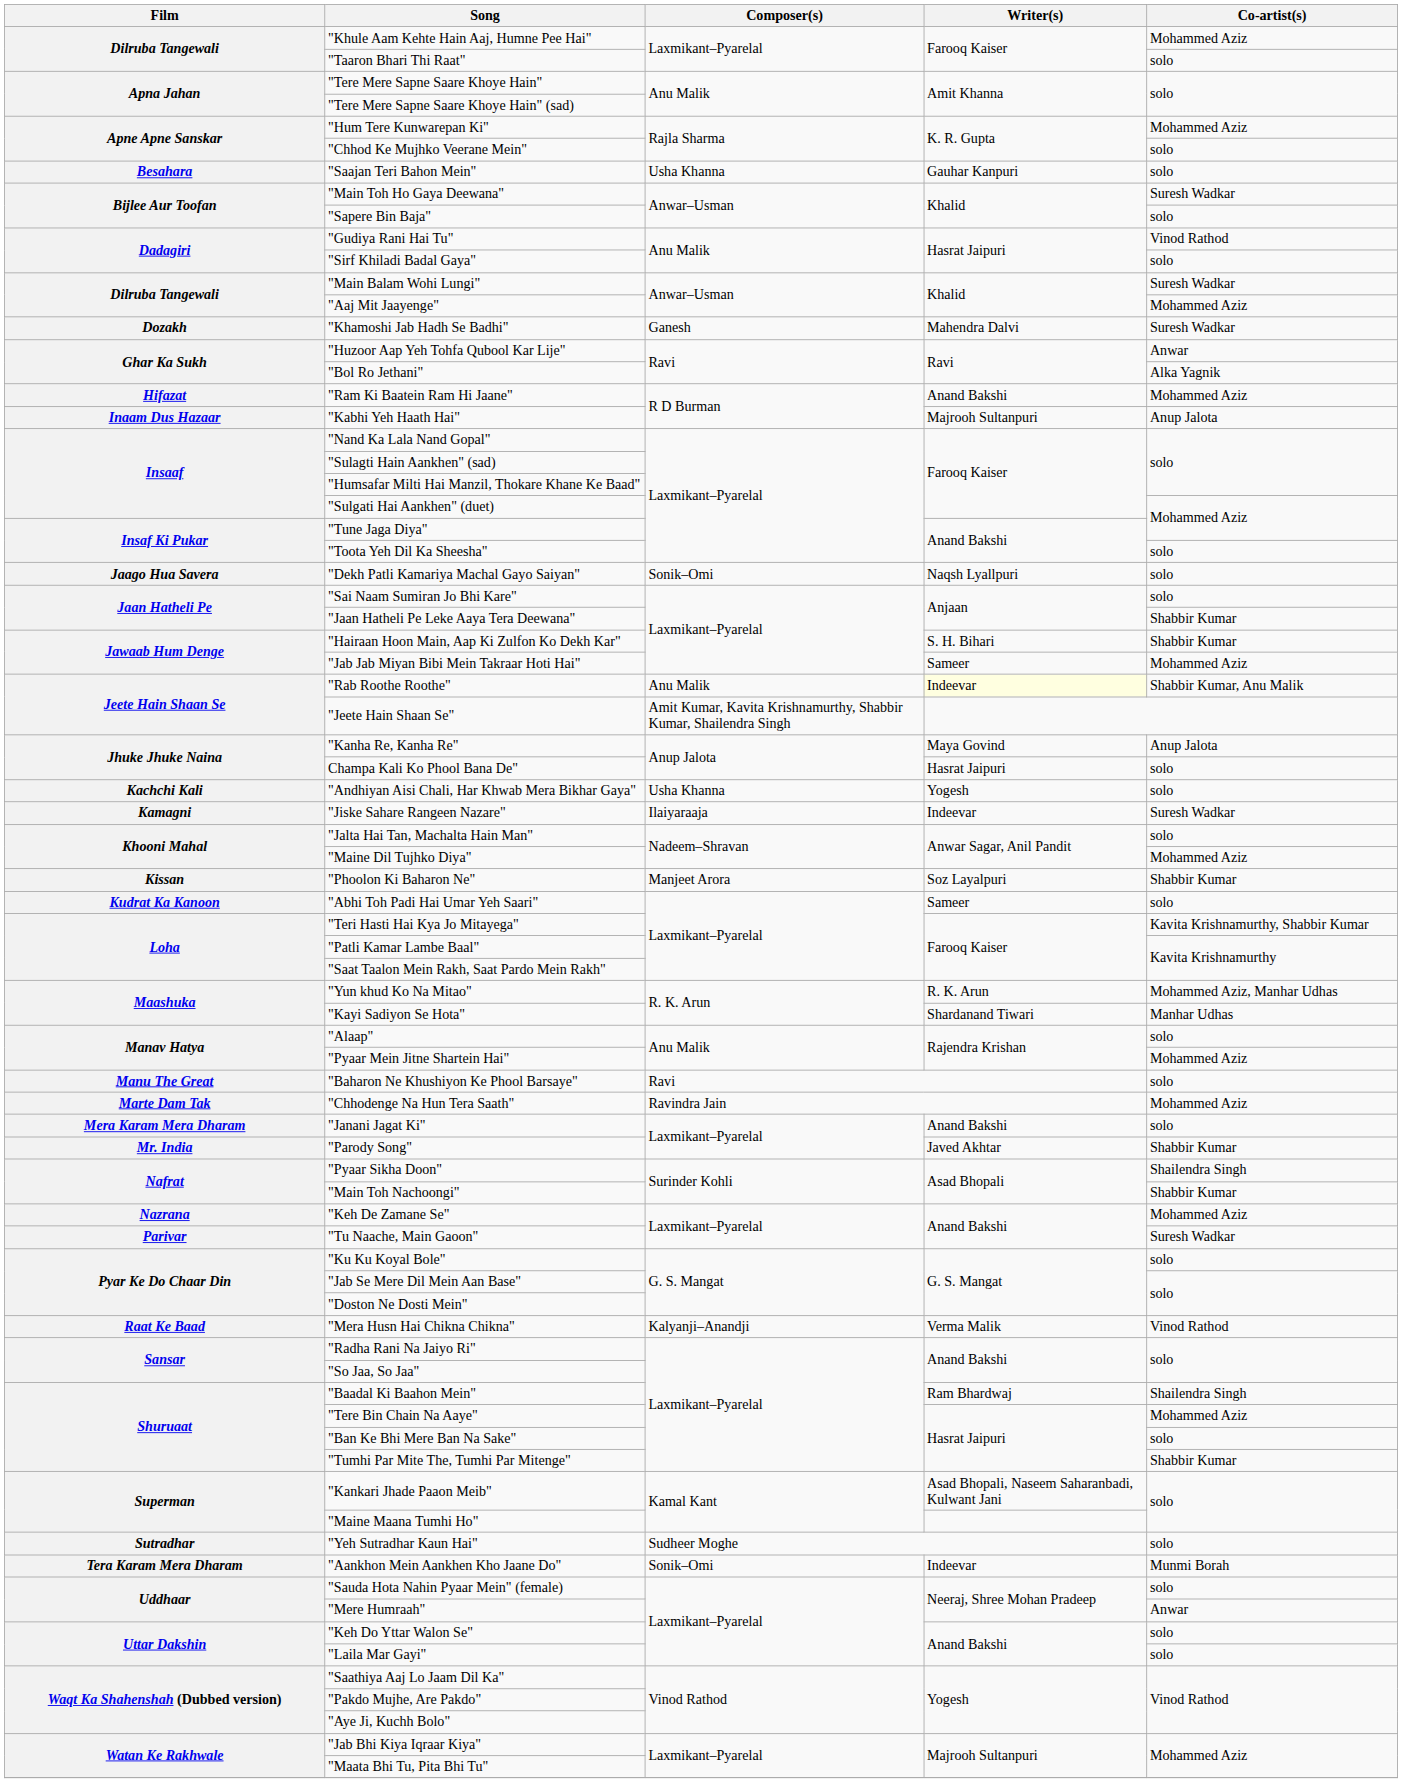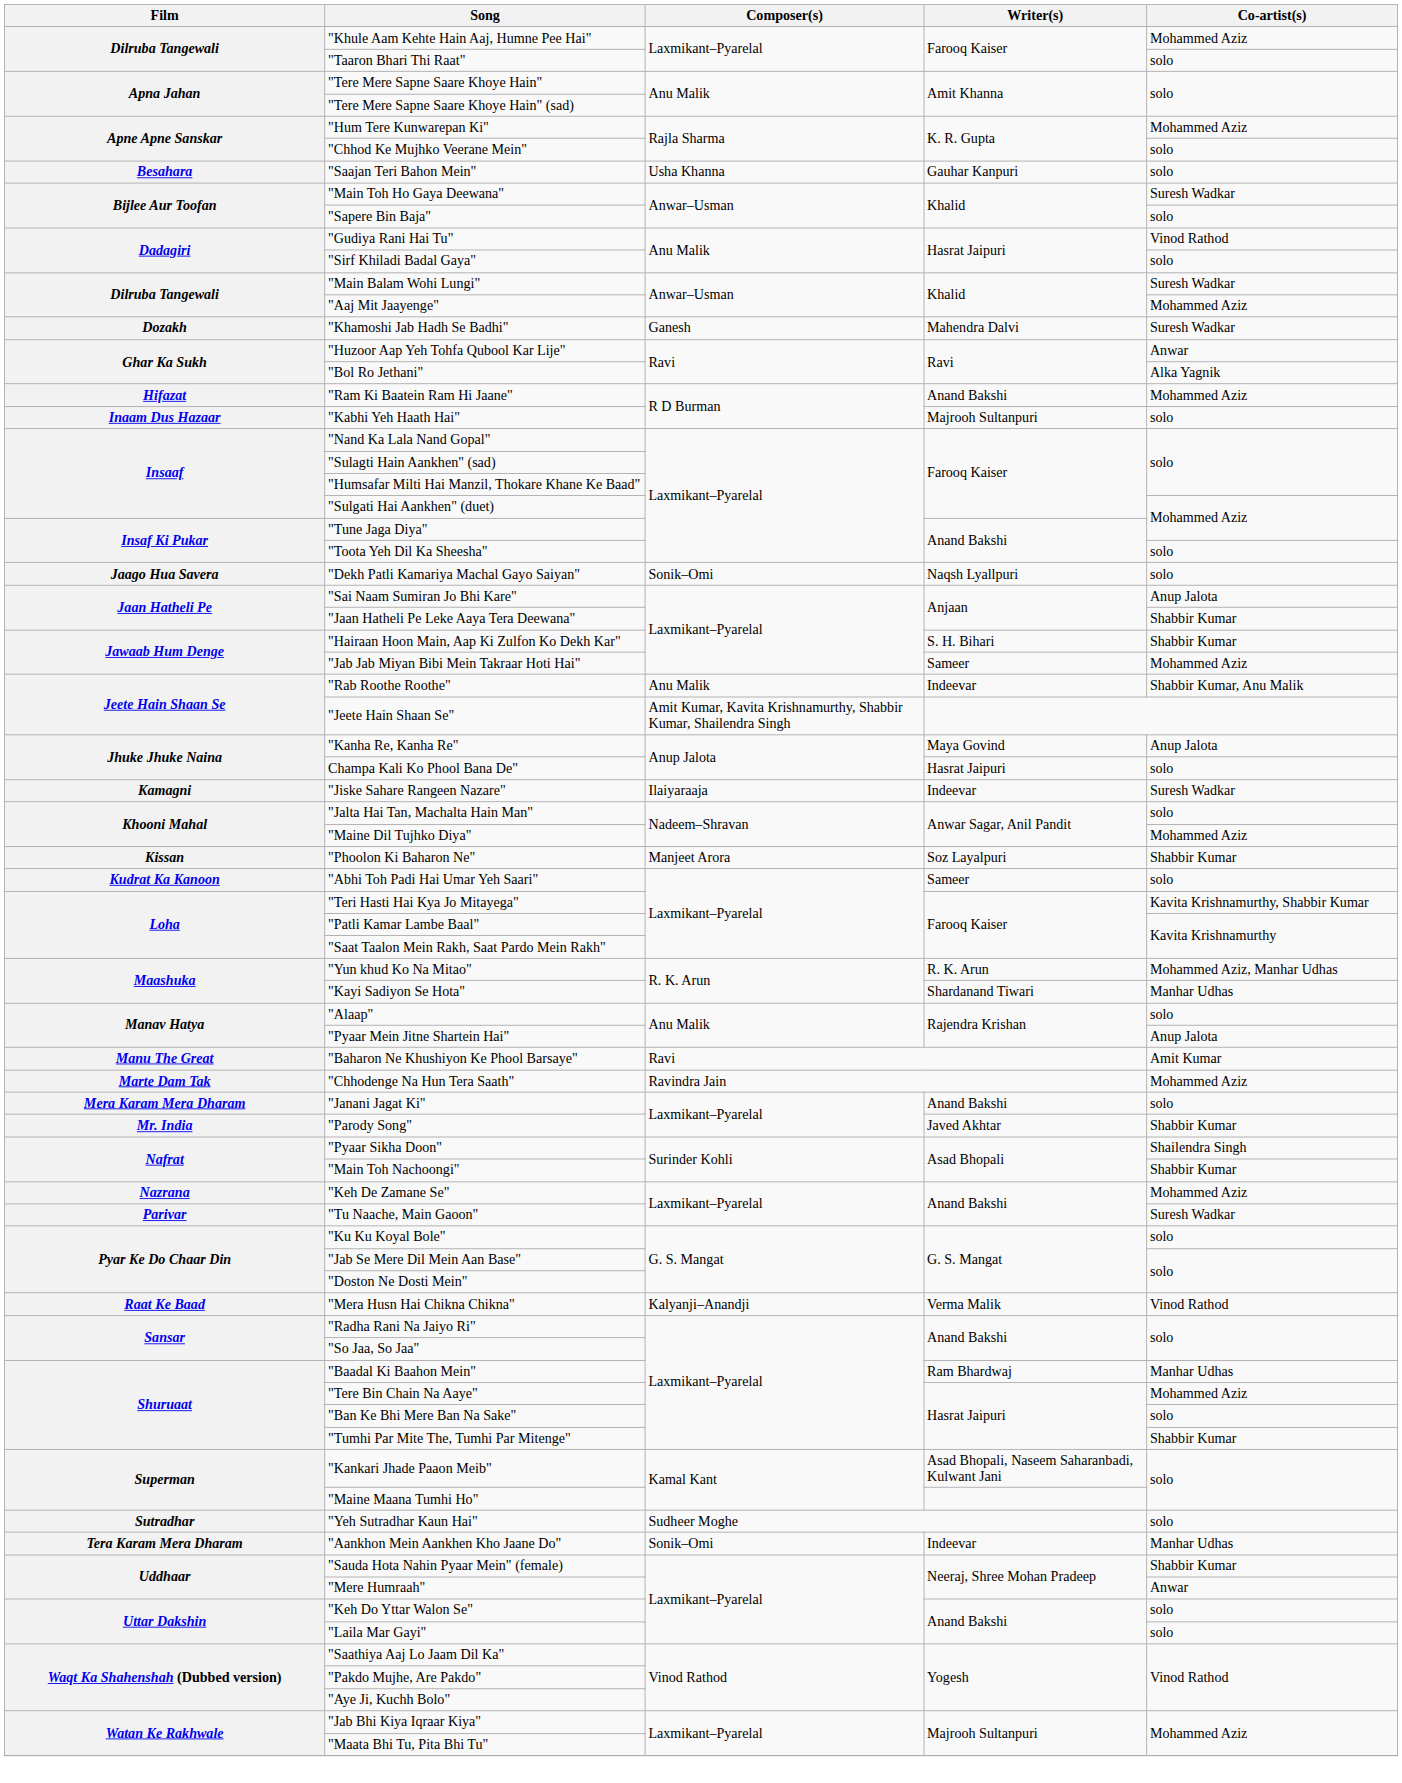(1184, 417) Anup Jalota -> (1162, 417) solo
(1162, 596) solo -> (1184, 596) Anup Jalota
(952, 685) lightyellow background -> (952, 685) no background
- row: (482, 790)
(1199, 1058) Mohammed Aziz -> (1184, 1036) Anup Jalota
(1162, 1081) solo -> (1186, 1058) Amit Kumar
(1198, 1393) Shailendra Singh -> (1192, 1371) Manhar Udhas
(1190, 1565) Munmi Borah -> (1192, 1543) Manhar Udhas
(1162, 1588) solo -> (1193, 1565) Shabbir Kumar
